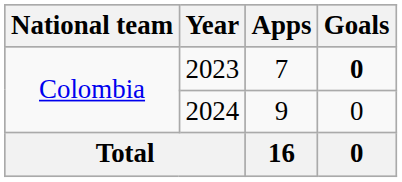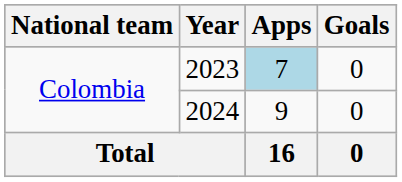(281, 68) no background -> (281, 68) lightblue background
(357, 68) bold -> (357, 68) normal
